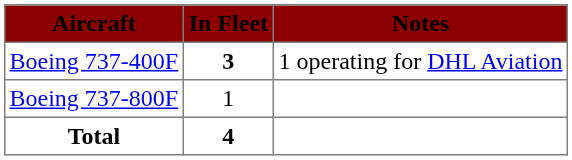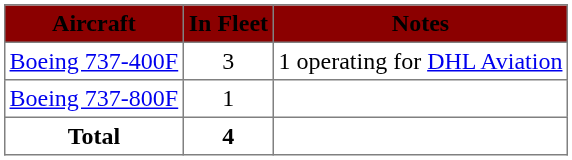(228, 60) bold -> (228, 60) normal
